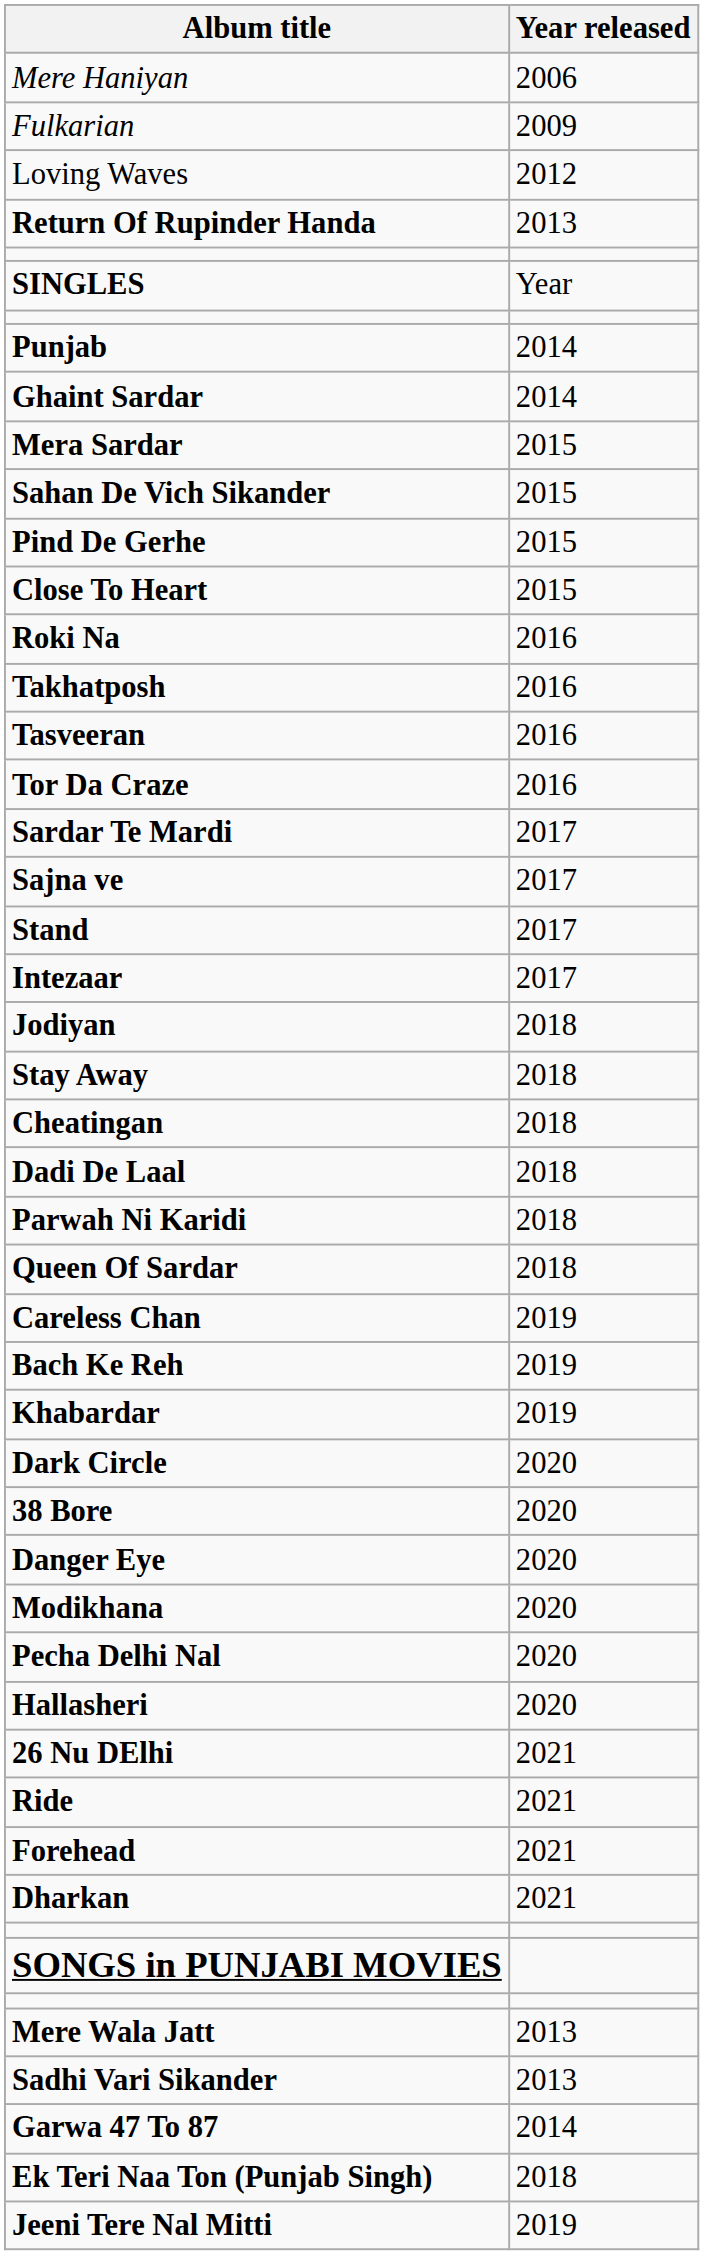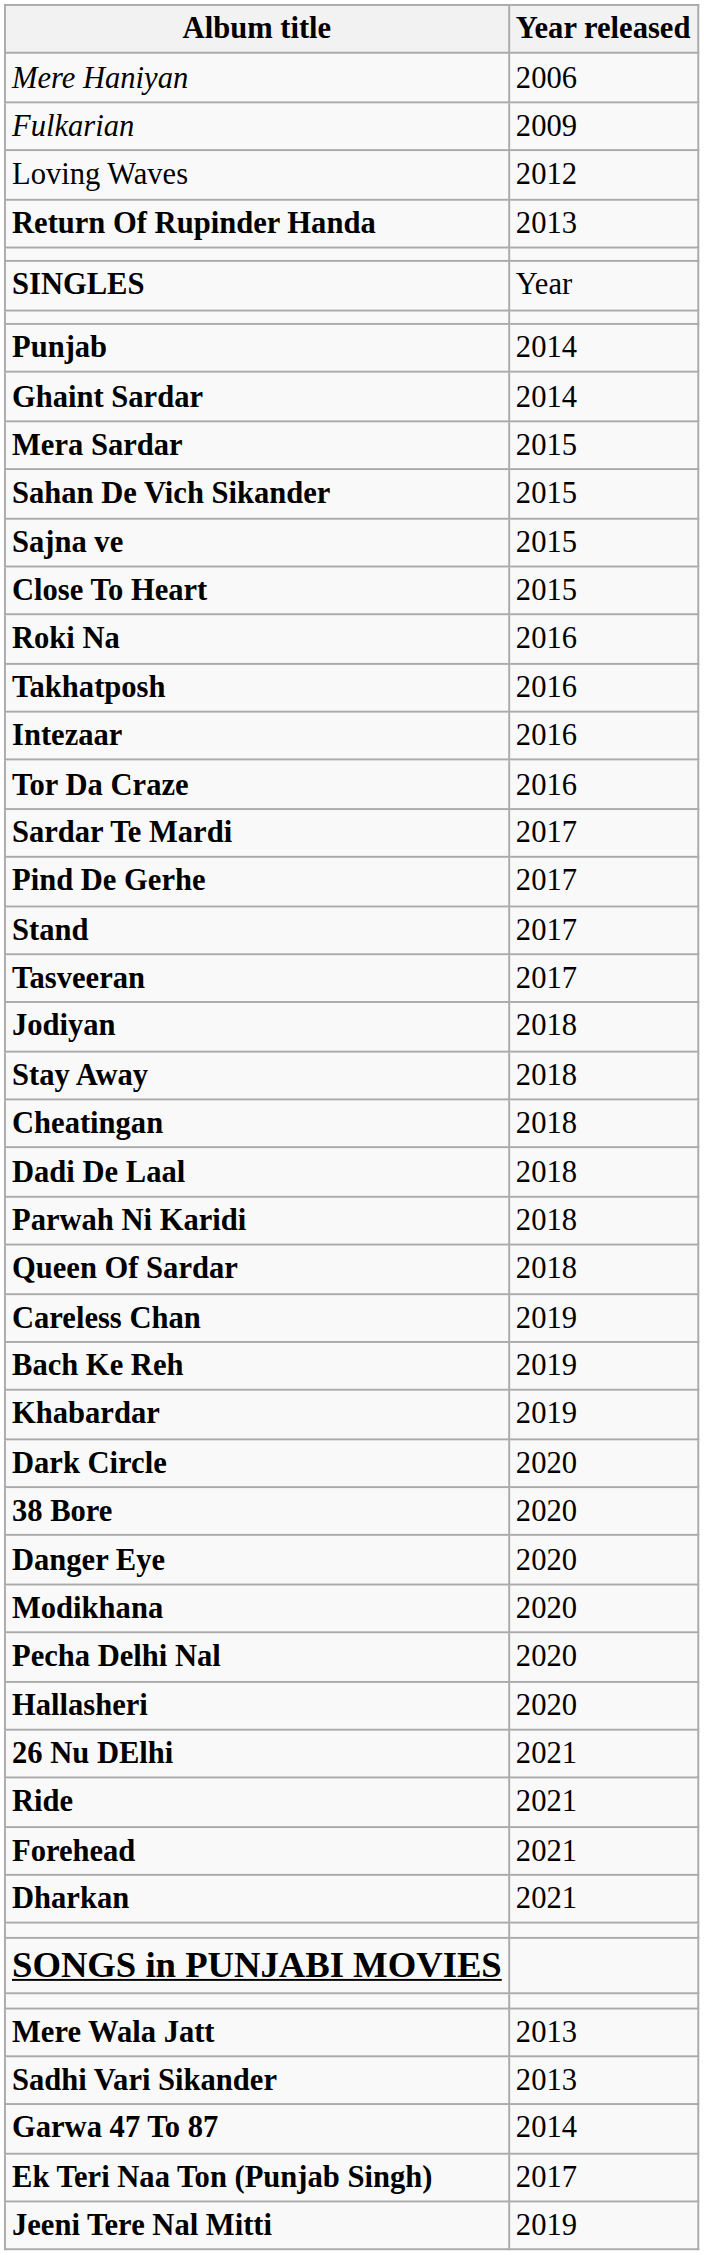(109, 541) Pind De Gerhe -> (68, 541) Sajna ve
(79, 735) Tasveeran -> (67, 735) Intezaar
(68, 880) Sajna ve -> (109, 880) Pind De Gerhe
(67, 977) Intezaar -> (79, 977) Tasveeran
(546, 2176) 2018 -> (546, 2176) 2017
